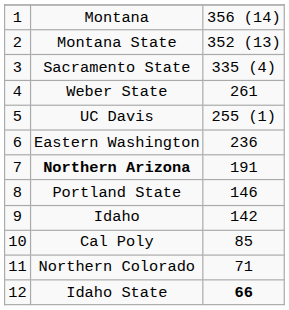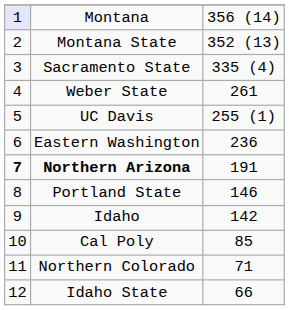(17, 17) no background -> (17, 17) lavender background
(17, 167) normal -> (17, 167) bold
(244, 292) bold -> (244, 292) normal
